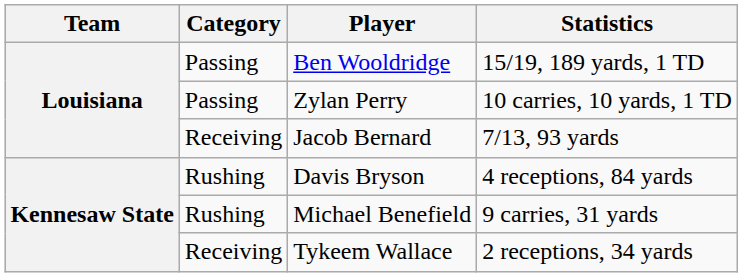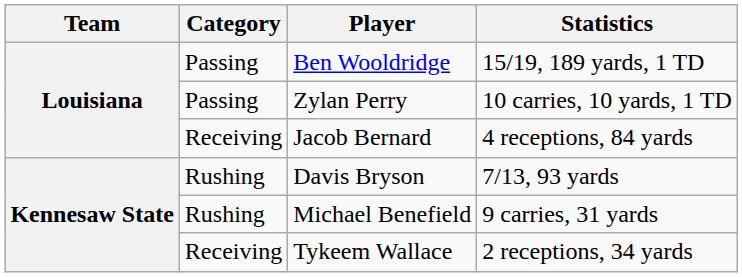(551, 137) 7/13, 93 yards -> (588, 137) 4 receptions, 84 yards
(588, 175) 4 receptions, 84 yards -> (551, 175) 7/13, 93 yards
